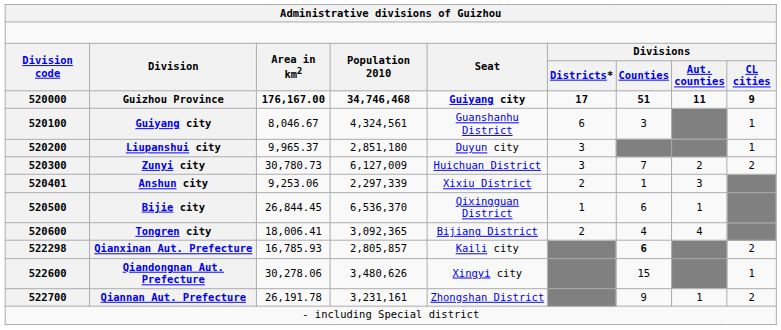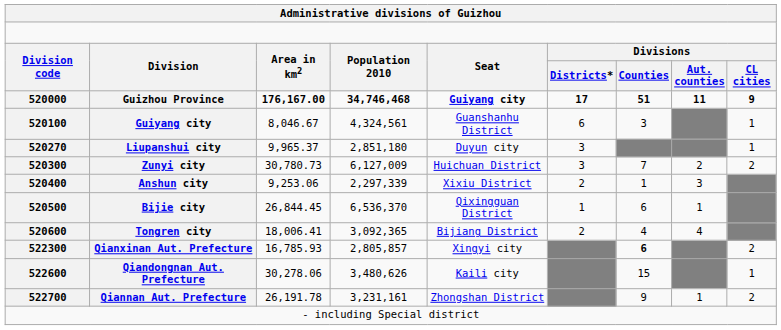(48, 148) 520200 -> (48, 148) 520270
(48, 183) 520401 -> (48, 183) 520400
(48, 249) 522298 -> (48, 249) 522300
(487, 249) Kaili city -> (487, 249) Xingyi city
(487, 273) Xingyi city -> (487, 273) Kaili city
